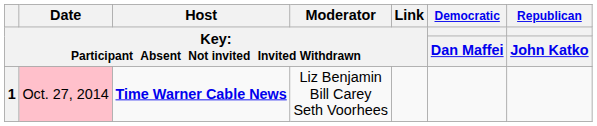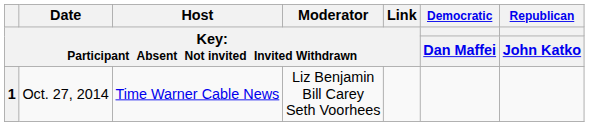(66, 93) pink background -> (66, 93) no background
(201, 93) bold -> (197, 93) normal
